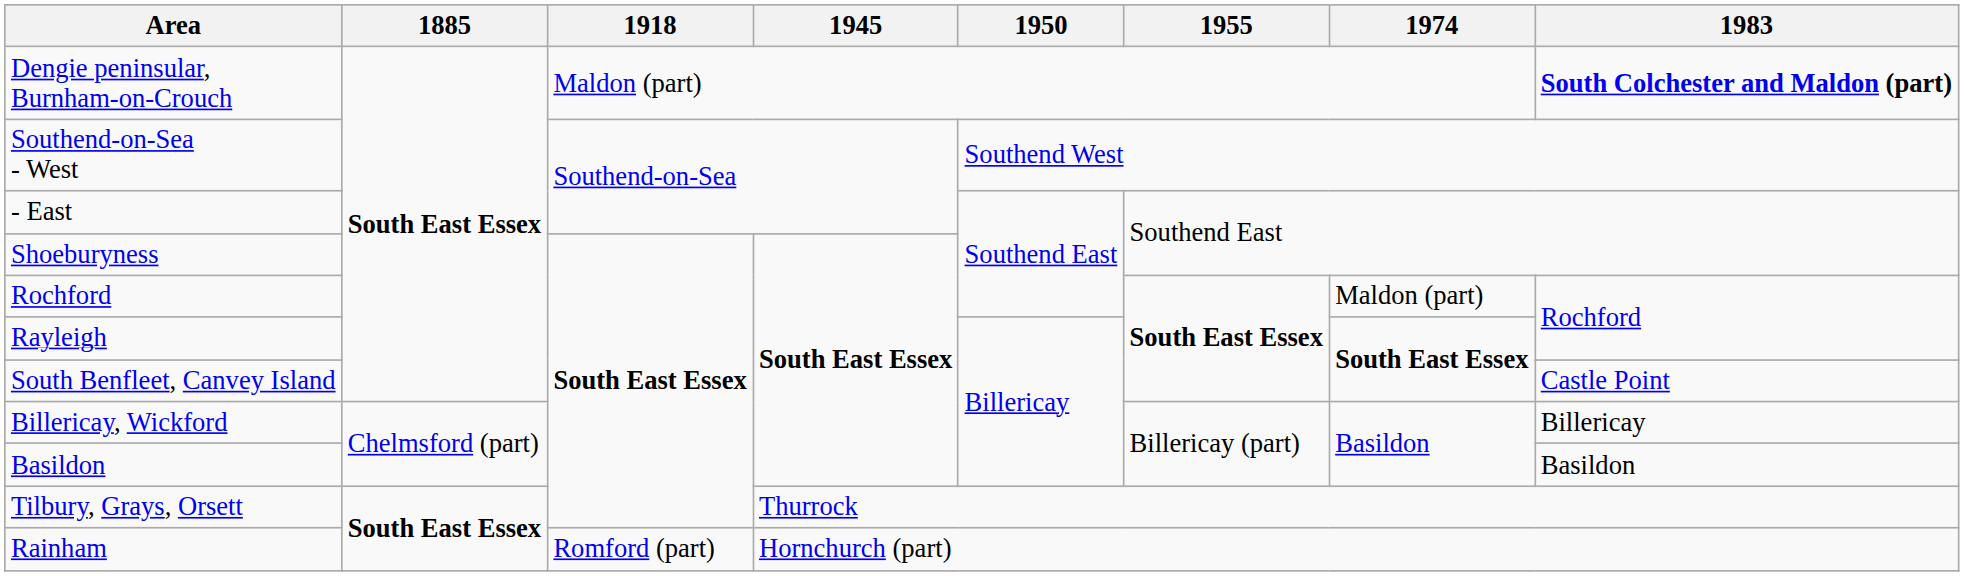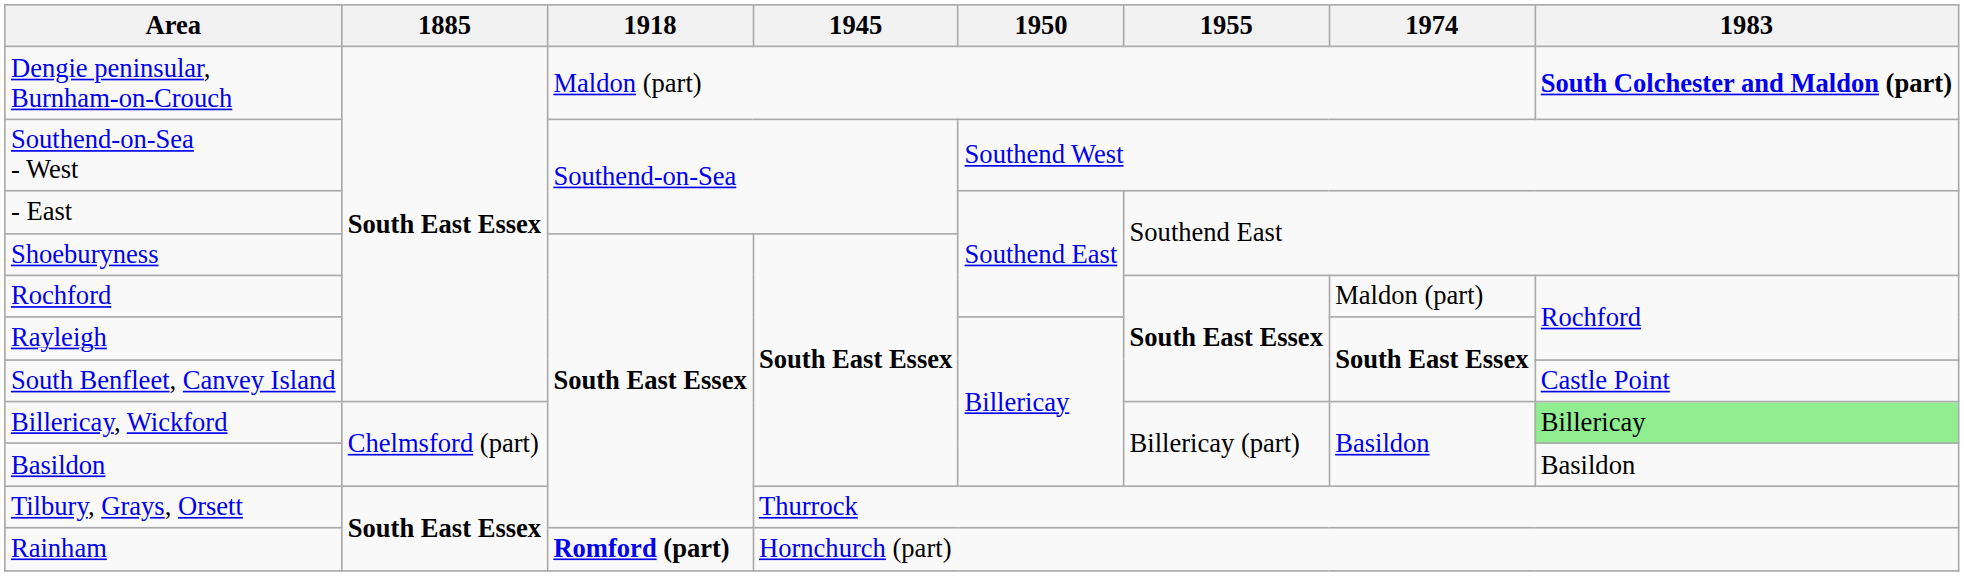(1593, 422) no background -> (1593, 422) lightgreen background
(634, 548) normal -> (642, 548) bold
